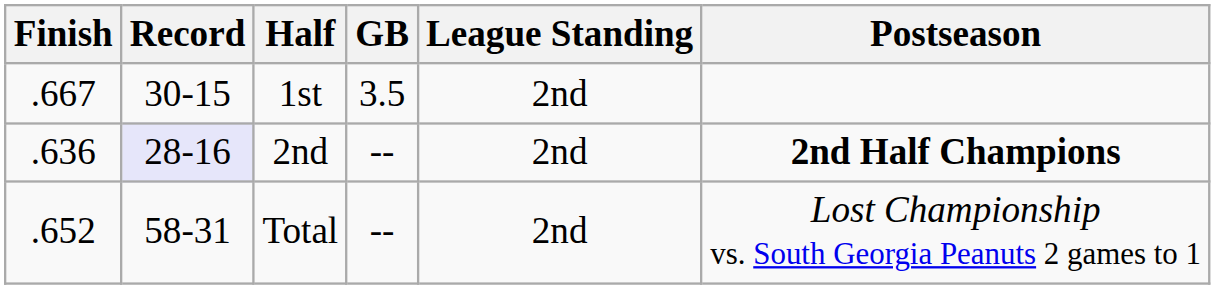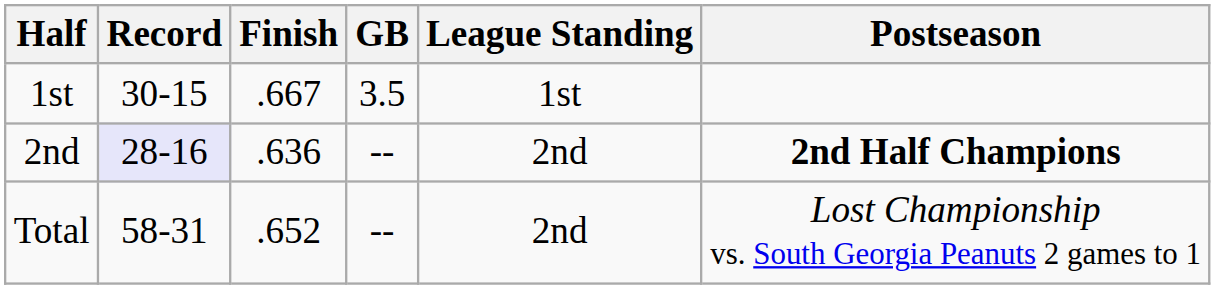columns swapped: (300, 33) <-> (63, 33)
(560, 92) 2nd -> (560, 92) 1st
